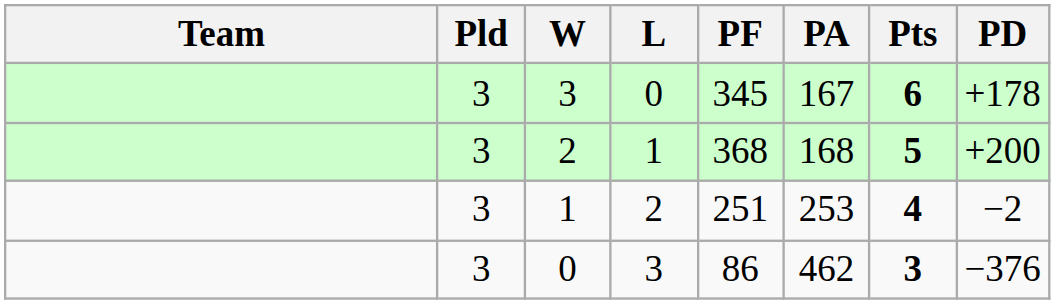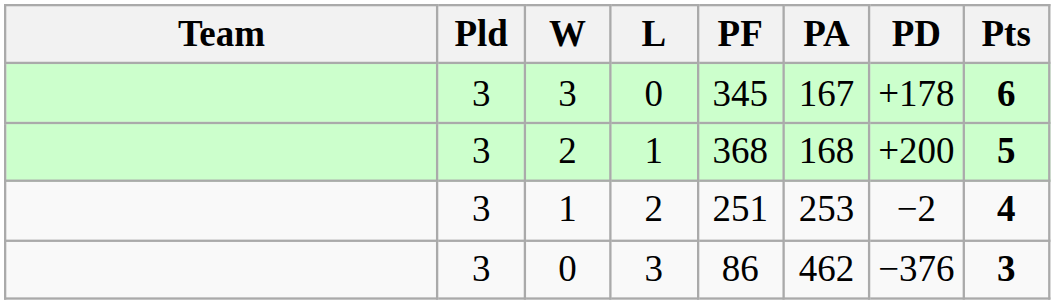columns swapped: (1003, 33) <-> (913, 33)
